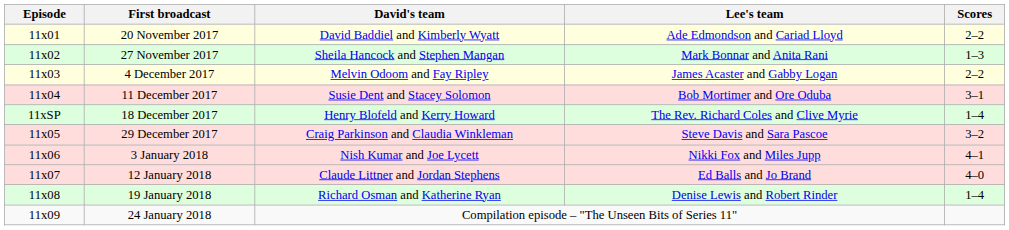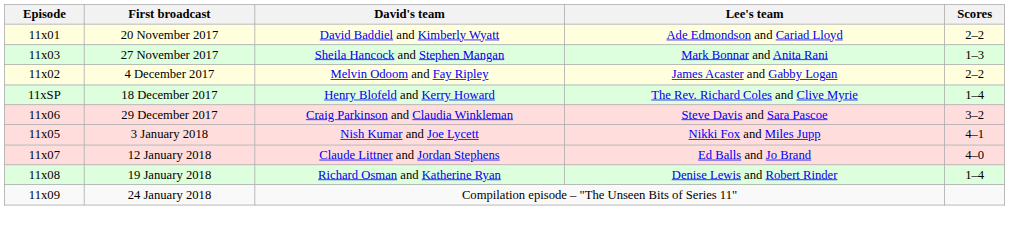(44, 54) 11x02 -> (44, 54) 11x03
(44, 74) 11x03 -> (44, 74) 11x02
- row: (169, 94)
(44, 134) 11x05 -> (44, 114) 11x06
(44, 154) 11x06 -> (44, 134) 11x05
